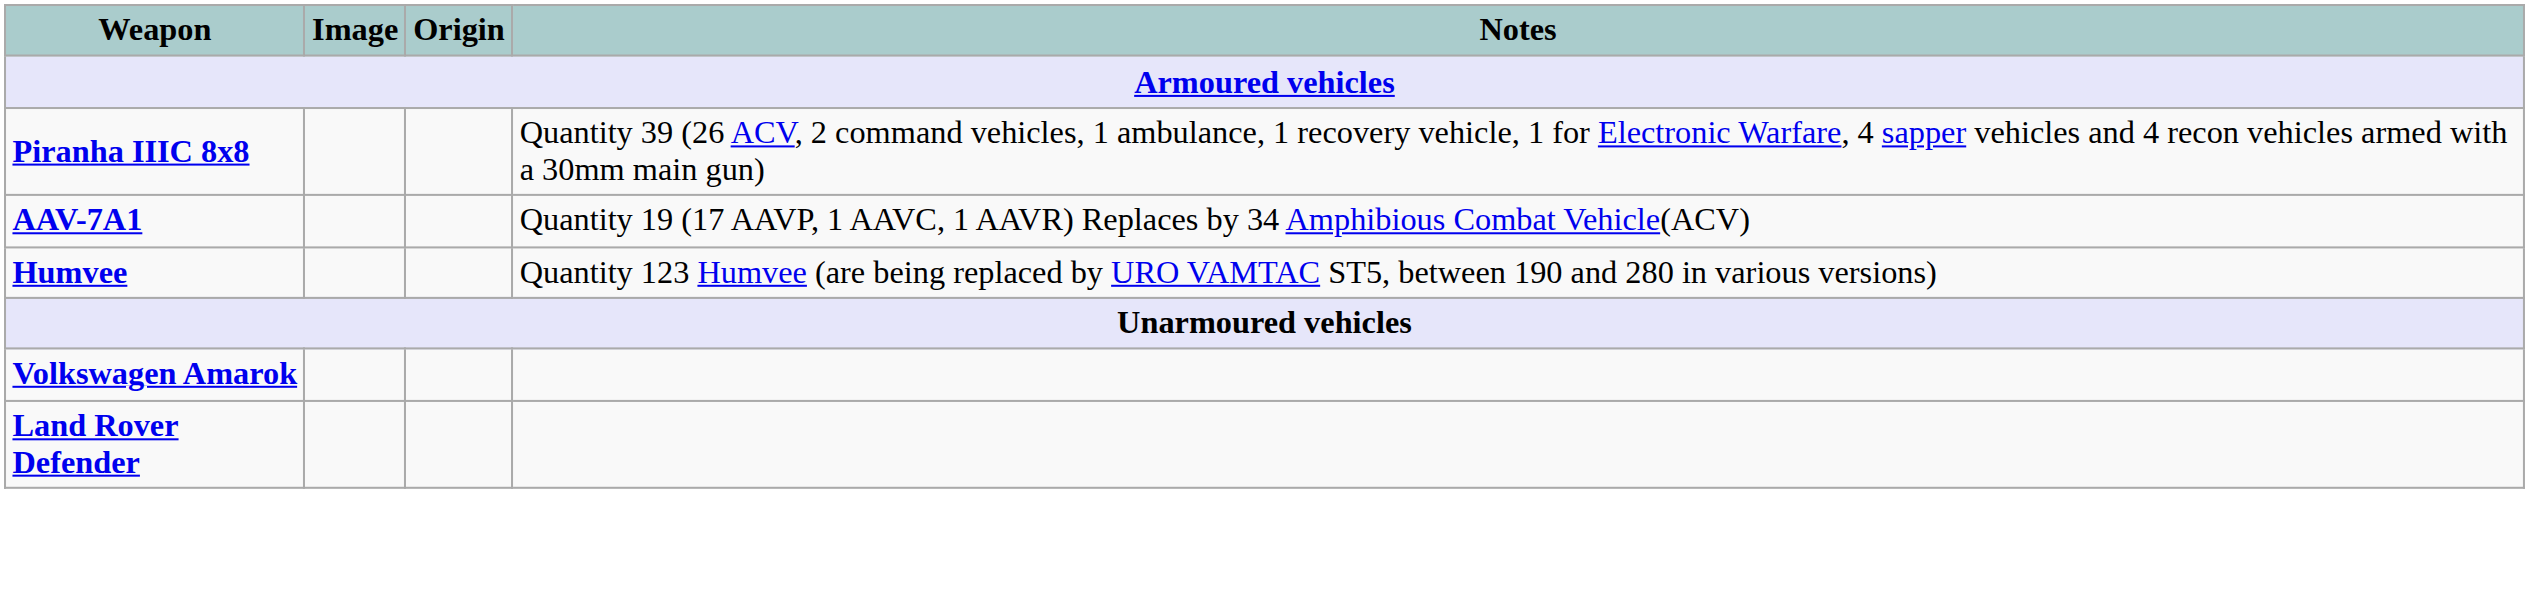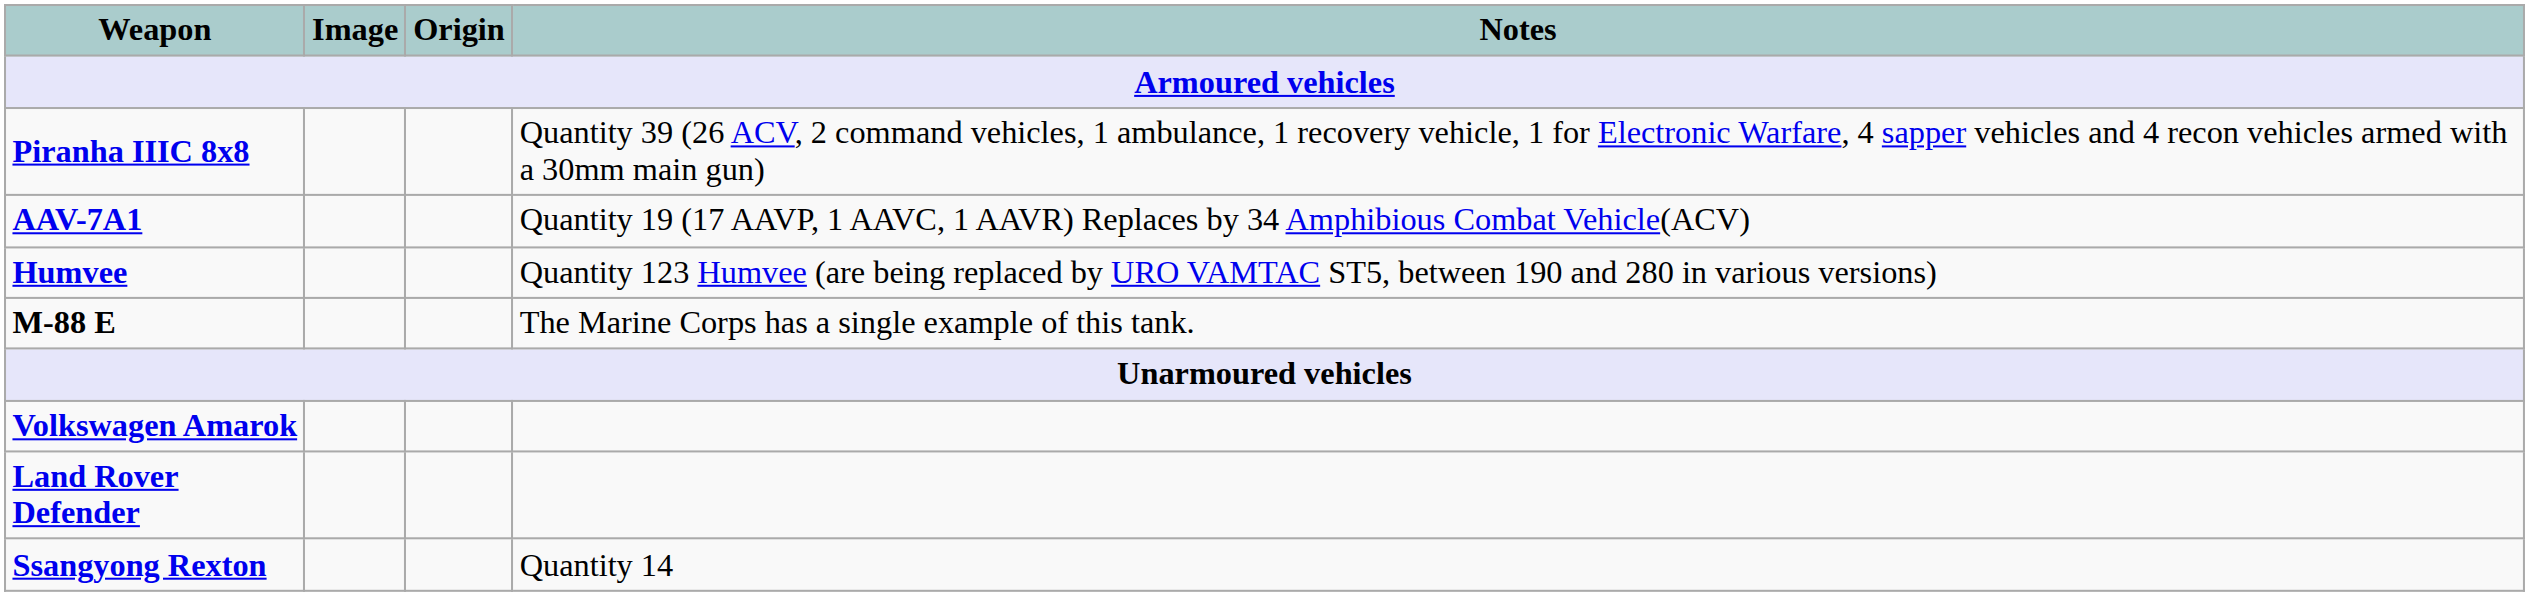+ row: (64, 322)
+ row: (140, 564)
